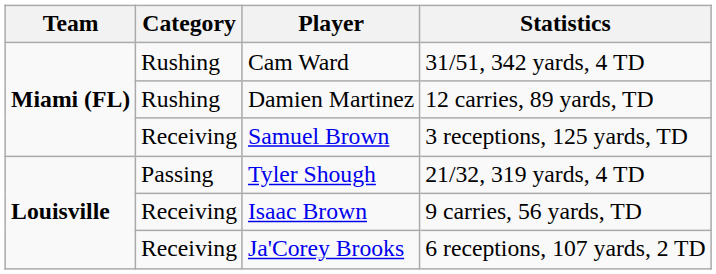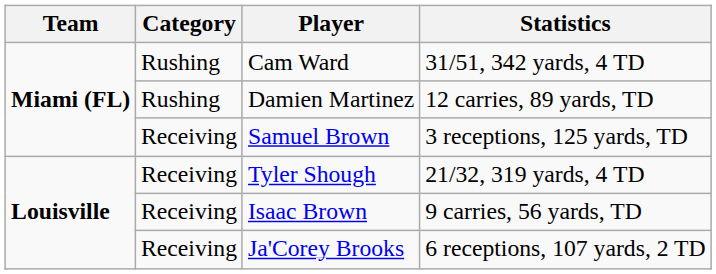(177, 174) Passing -> (189, 174) Receiving
